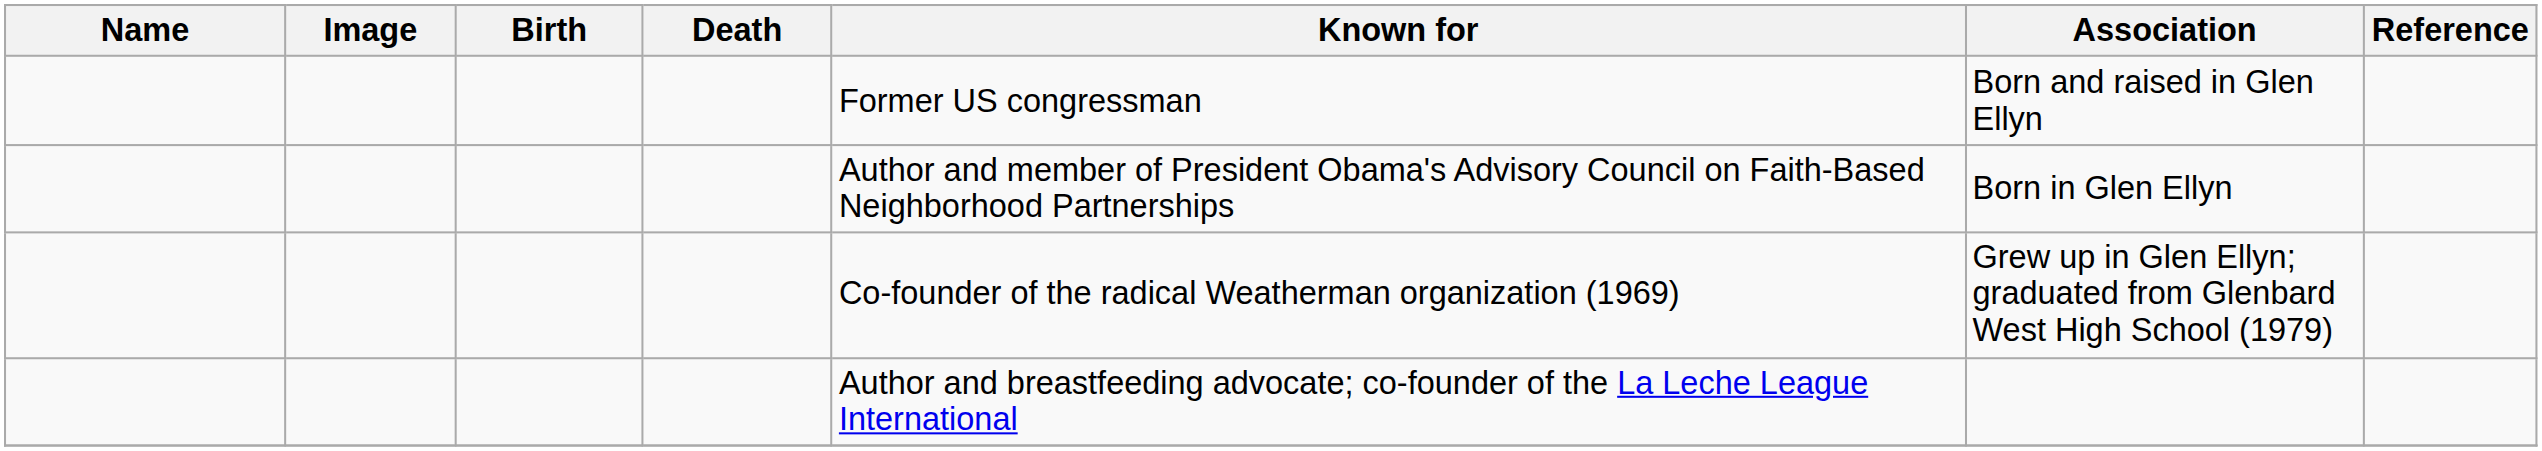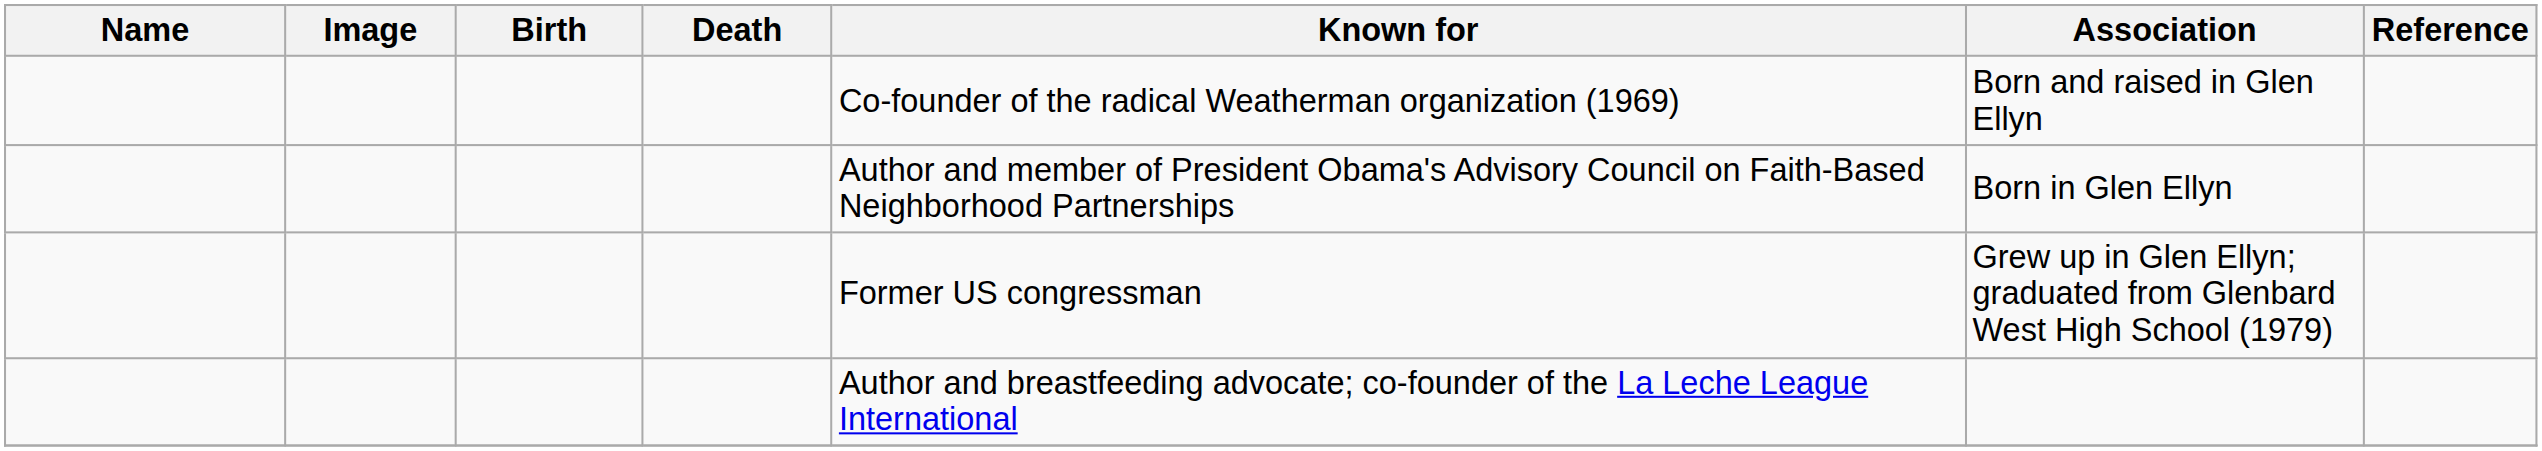(1020, 100) Former US congressman -> (1259, 100) Co-founder of the radical Weatherman organization (1969)
(1259, 294) Co-founder of the radical Weatherman organization (1969) -> (1020, 294) Former US congressman
